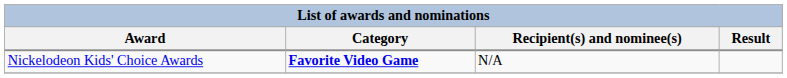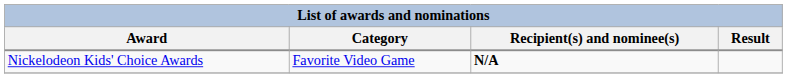(353, 61) bold -> (354, 61) normal
(490, 61) normal -> (486, 61) bold
